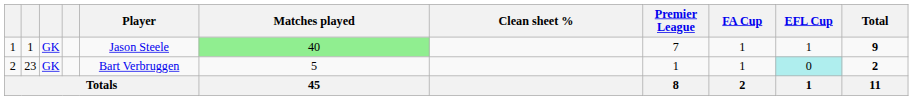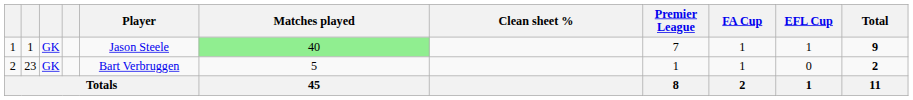(809, 66) paleturquoise background -> (809, 66) no background
